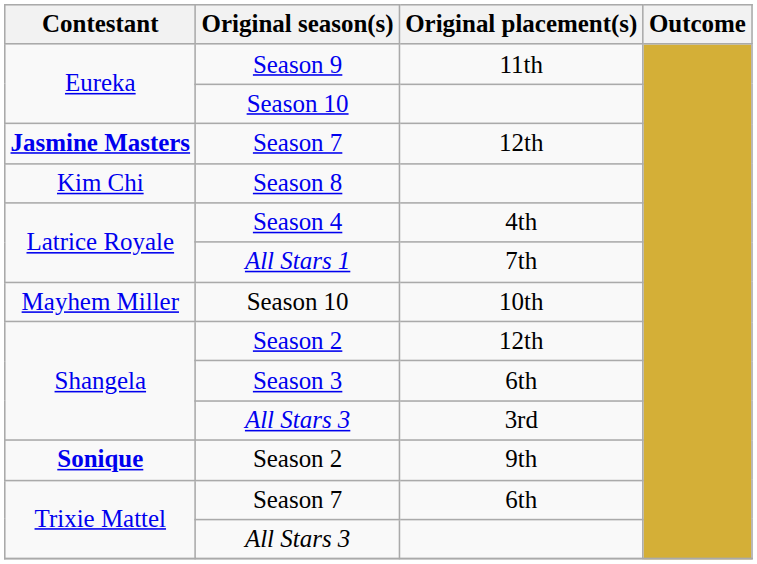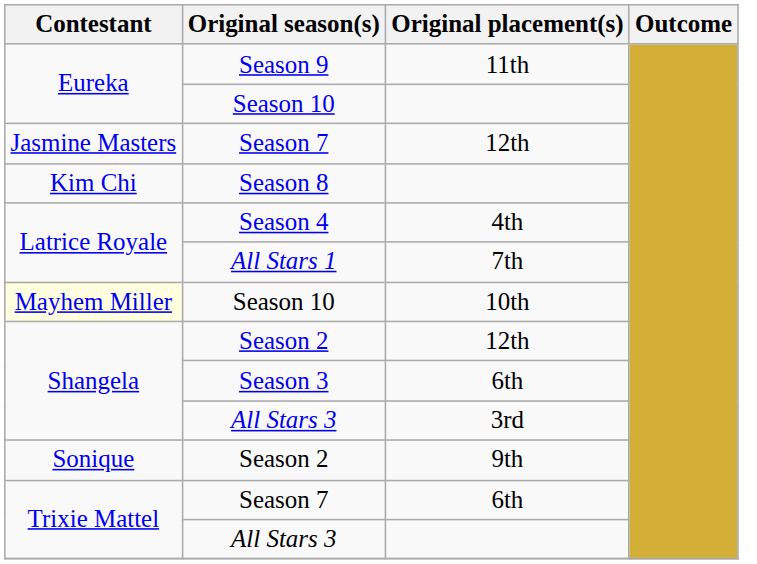(100, 143) bold -> (93, 143) normal
(100, 301) no background -> (93, 301) lightyellow background
(100, 459) bold -> (93, 459) normal
